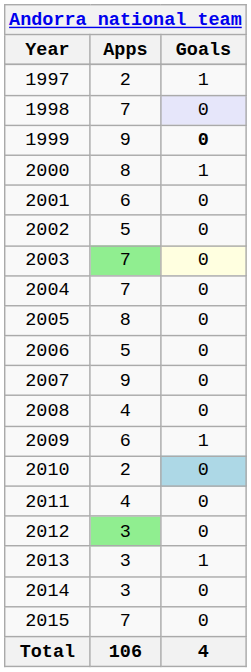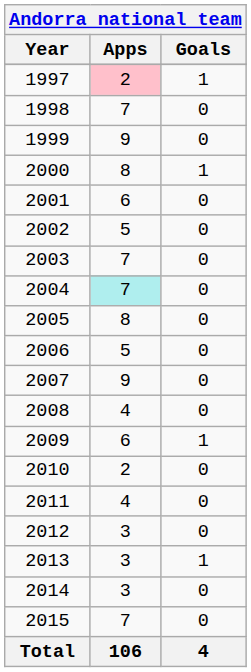(125, 80) no background -> (125, 80) pink background
(203, 110) lavender background -> (203, 110) no background
(203, 140) bold -> (203, 140) normal
(125, 260) lightgreen background -> (125, 260) no background
(203, 260) lightyellow background -> (203, 260) no background
(125, 291) no background -> (125, 291) paleturquoise background
(203, 471) lightblue background -> (203, 471) no background
(125, 531) lightgreen background -> (125, 531) no background
